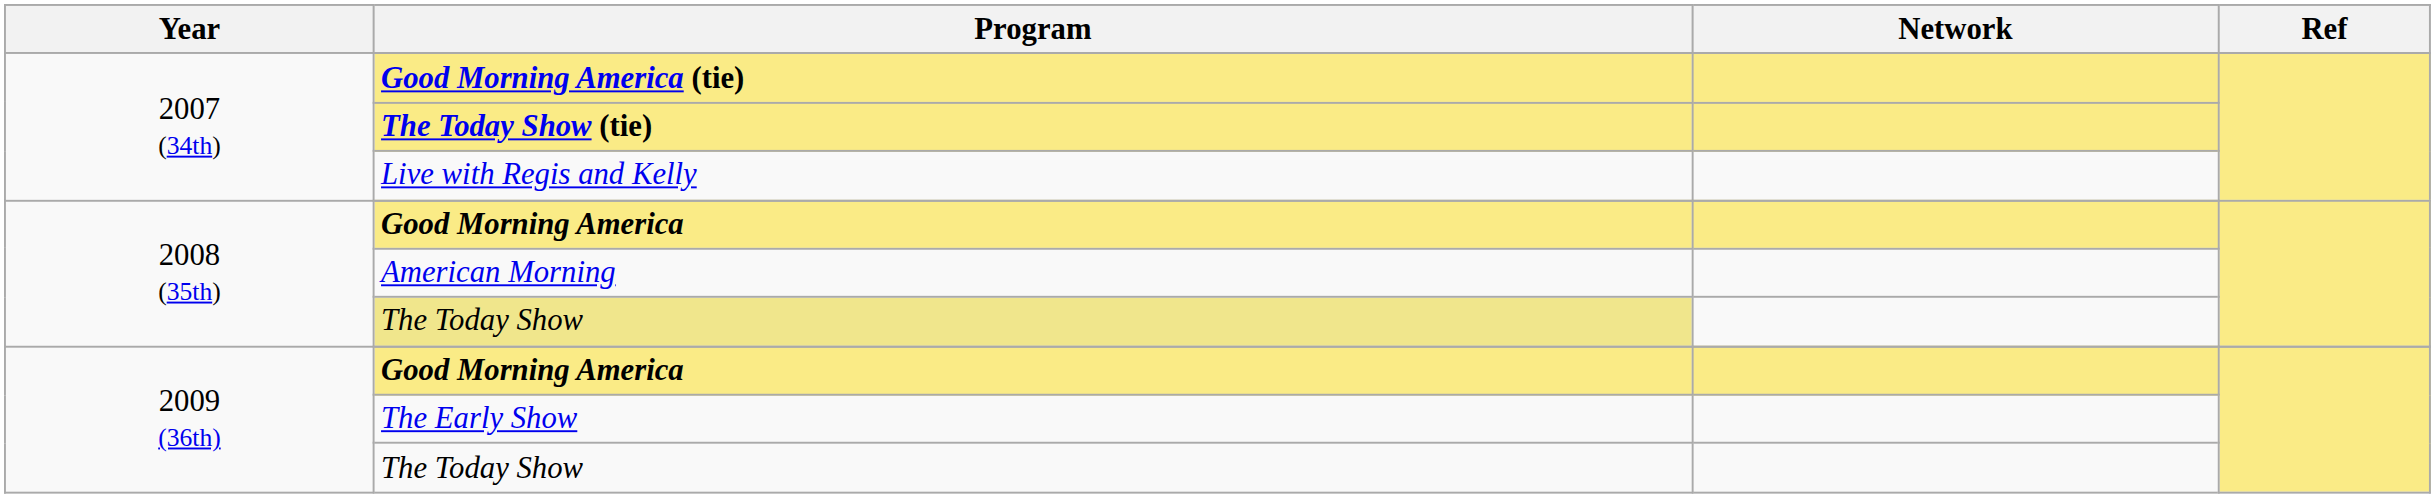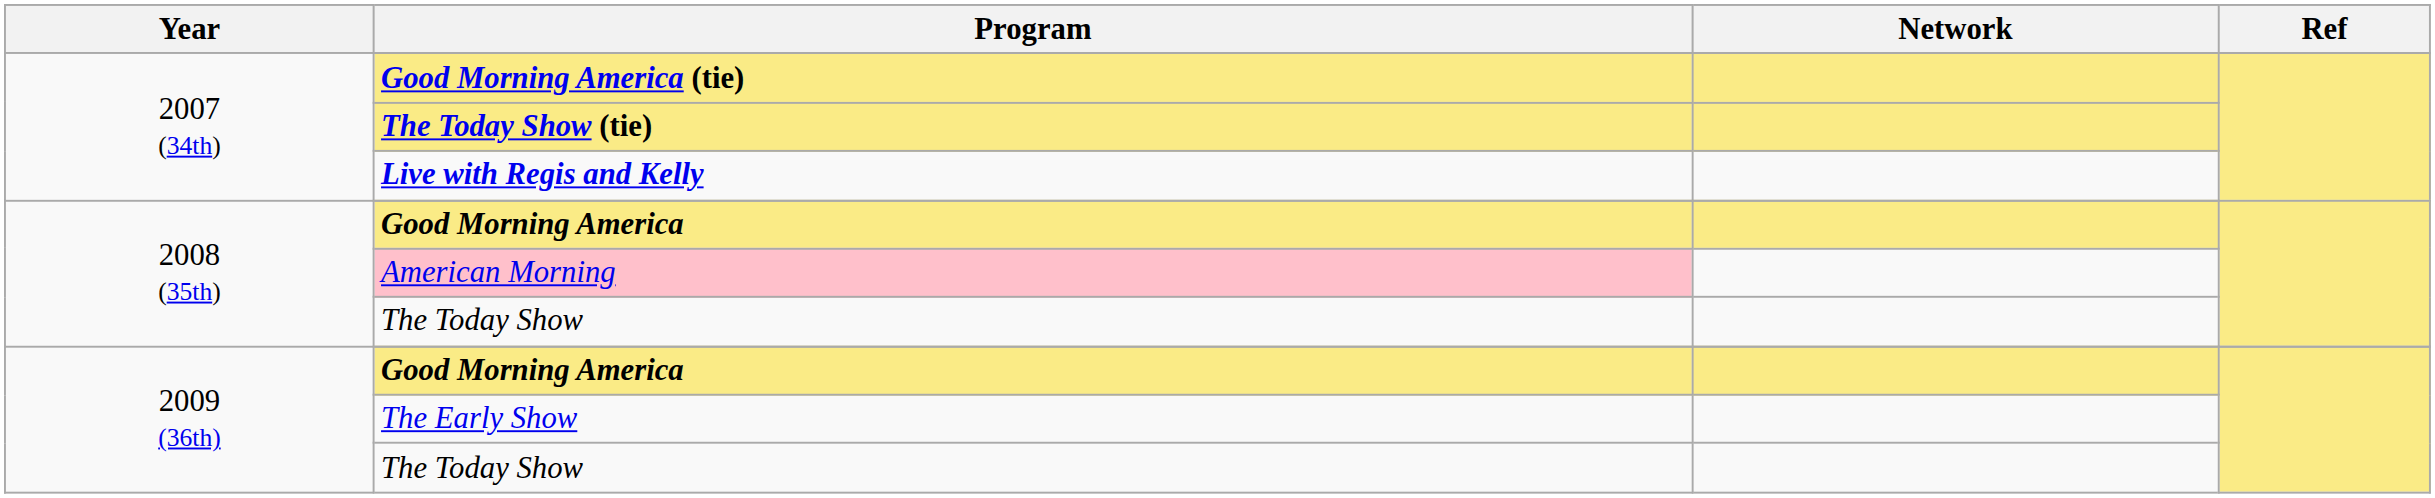(539, 175) normal -> (542, 175) bold
(498, 272) no background -> (498, 272) pink background
(482, 321) khaki background -> (482, 321) no background
